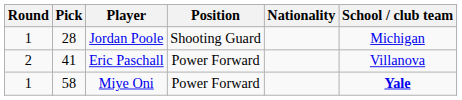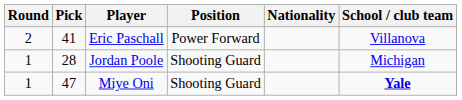rows swapped: (126, 38) <-> (126, 60)
(69, 83) 58 -> (69, 83) 47
(216, 83) Power Forward -> (216, 83) Shooting Guard
